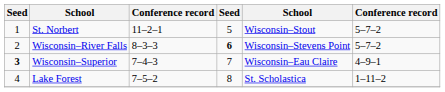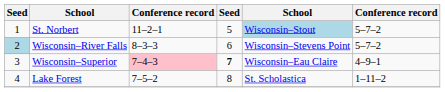(280, 29) no background -> (280, 29) lightblue background
(17, 45) no background -> (17, 45) lightblue background
(229, 45) bold -> (229, 45) normal
(17, 62) bold -> (17, 62) normal
(145, 62) no background -> (145, 62) pink background
(229, 62) normal -> (229, 62) bold
